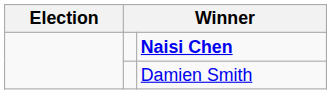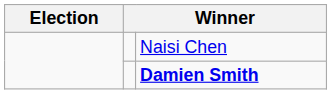(187, 46) bold -> (184, 46) normal
(197, 74) normal -> (199, 74) bold
